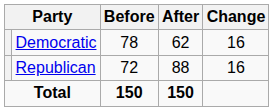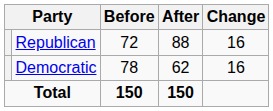rows swapped: (56, 67) <-> (56, 42)
